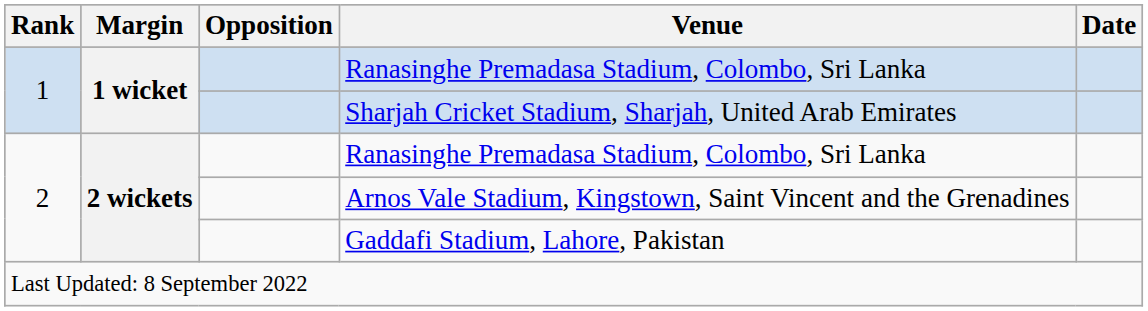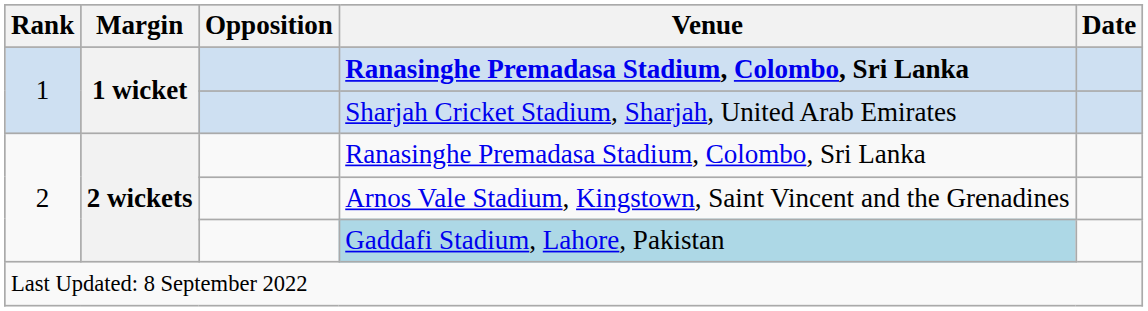(636, 68) normal -> (657, 68) bold
(535, 240) no background -> (535, 240) lightblue background
